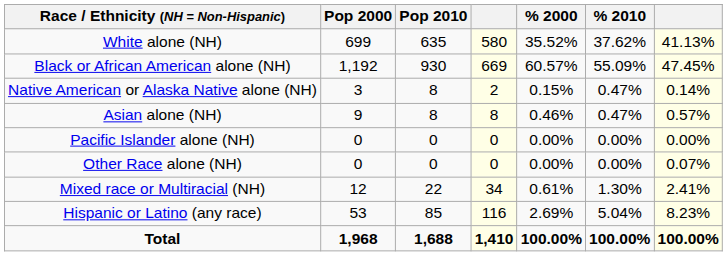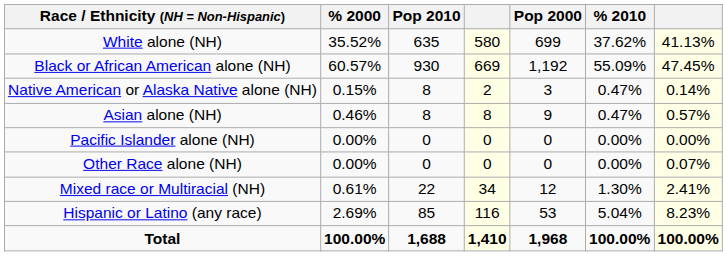columns swapped: (358, 16) <-> (551, 16)
